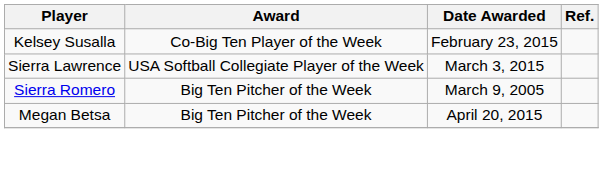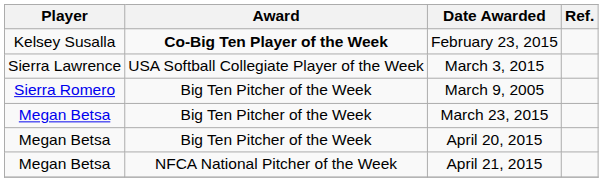(276, 41) normal -> (276, 41) bold
+ row: (494, 115)
+ row: (494, 164)
